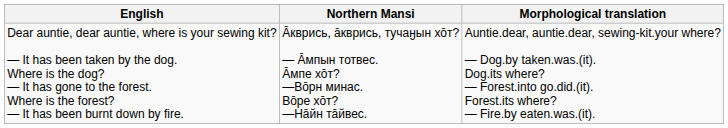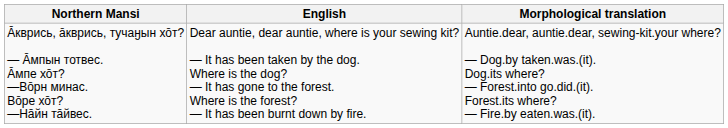columns swapped: (371, 14) <-> (142, 14)
